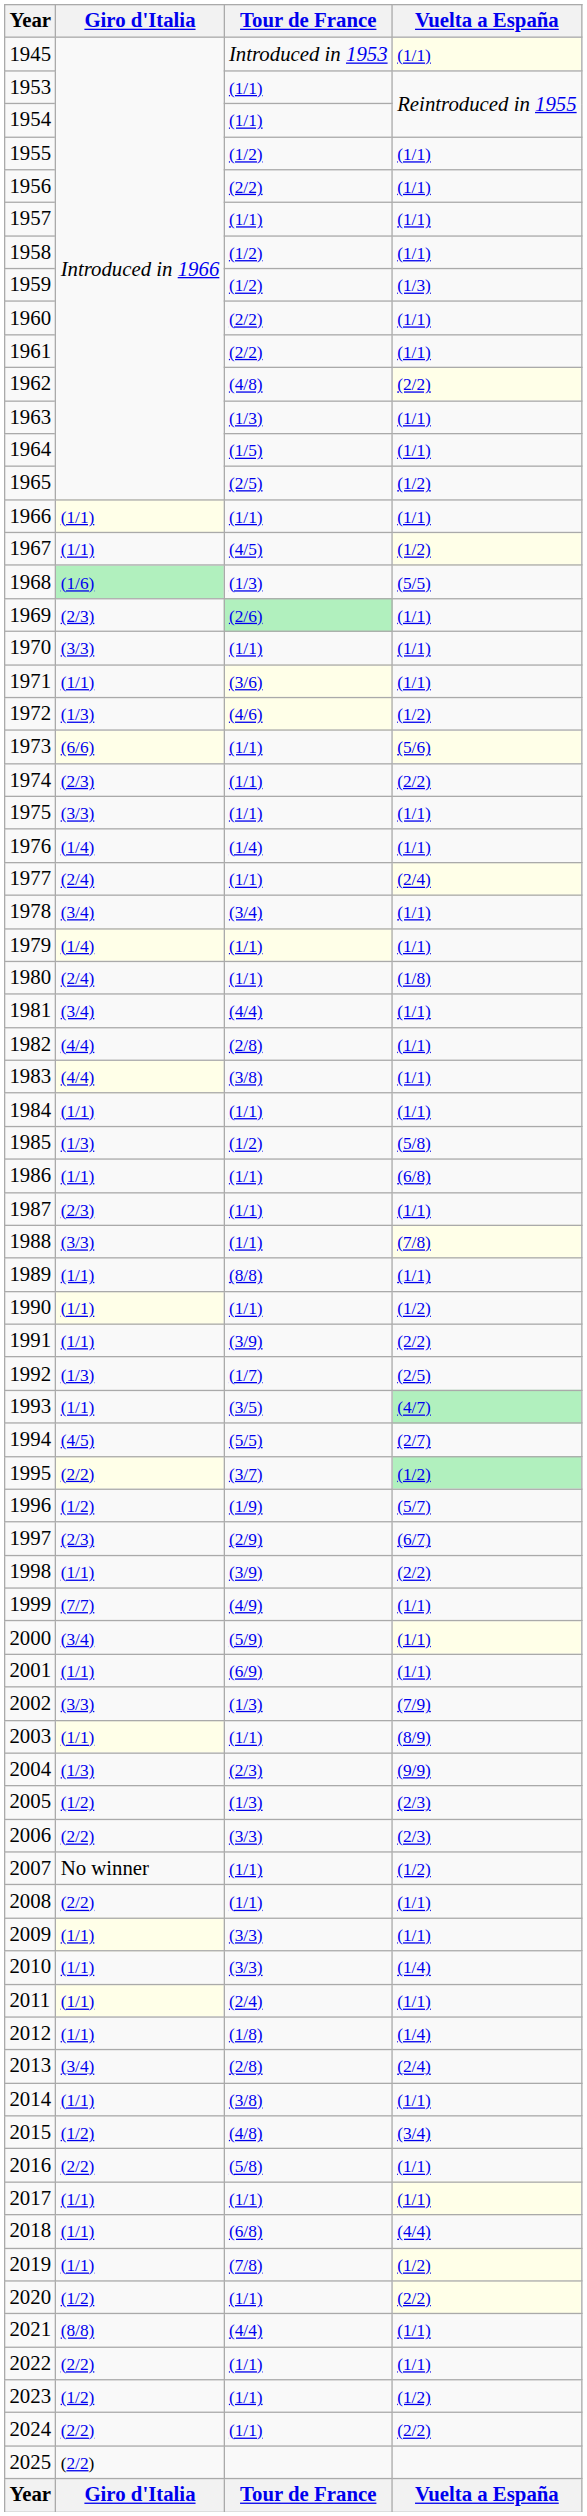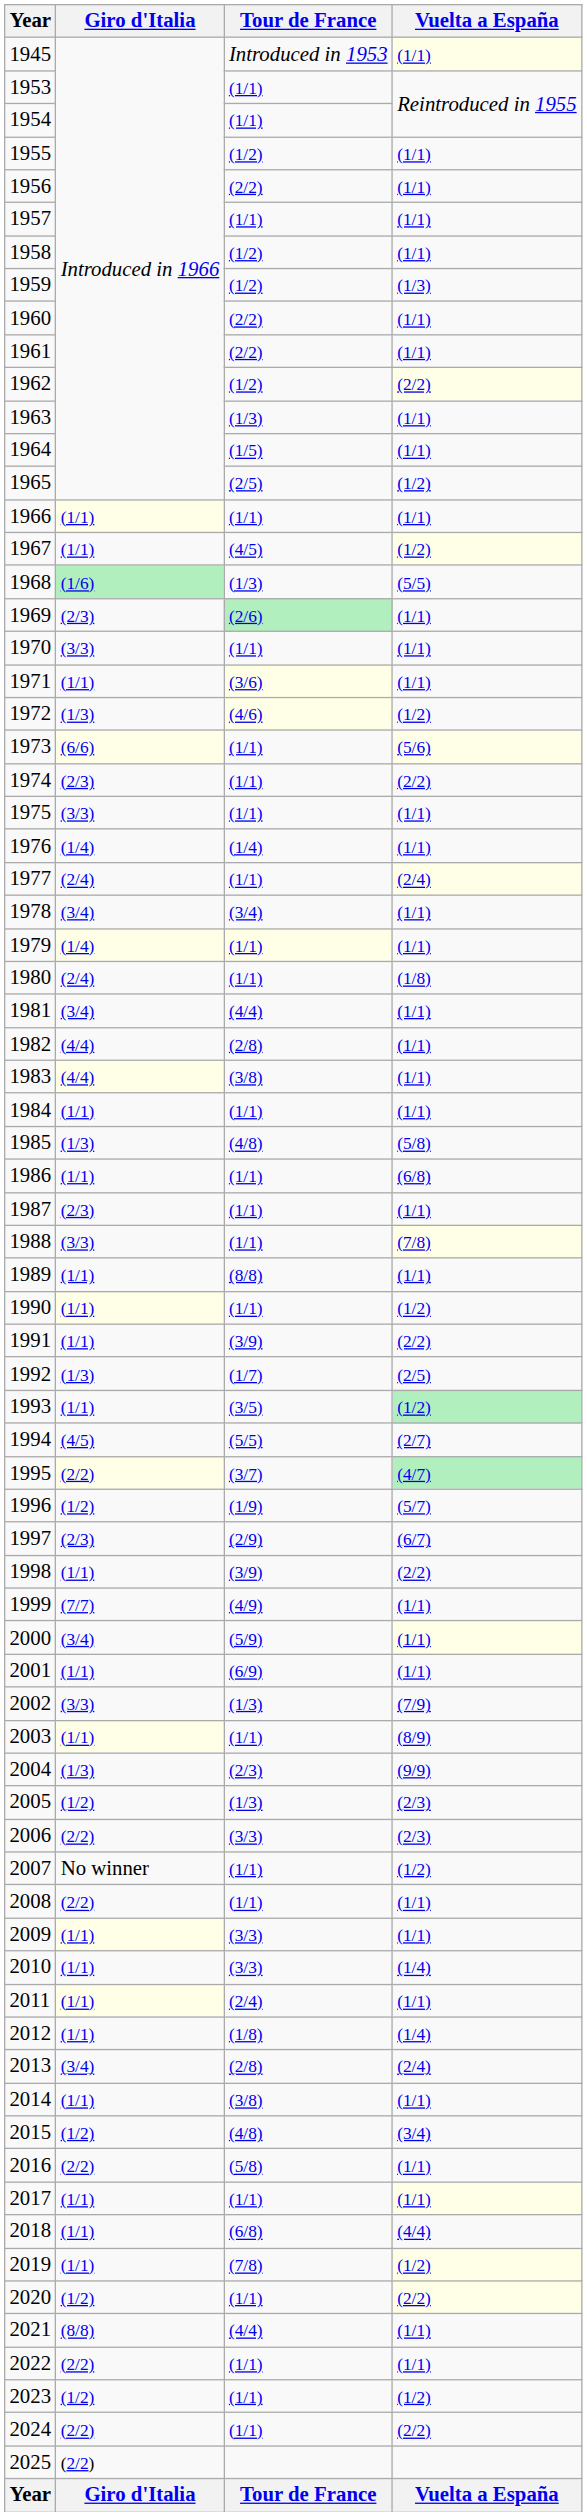(246, 385) (4/8) -> (246, 385) (1/2)
(246, 1143) (1/2) -> (246, 1143) (4/8)
(414, 1407) (4/7) -> (414, 1407) (1/2)
(414, 1473) (1/2) -> (414, 1473) (4/7)
